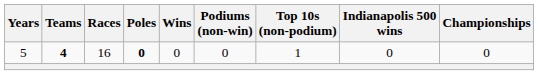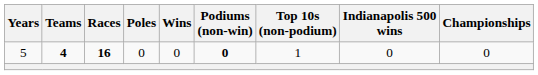(104, 53) normal -> (104, 53) bold
(141, 53) bold -> (141, 53) normal
(225, 53) normal -> (225, 53) bold
